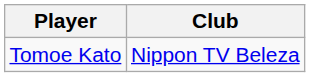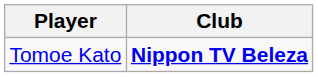(215, 54) normal -> (220, 54) bold
